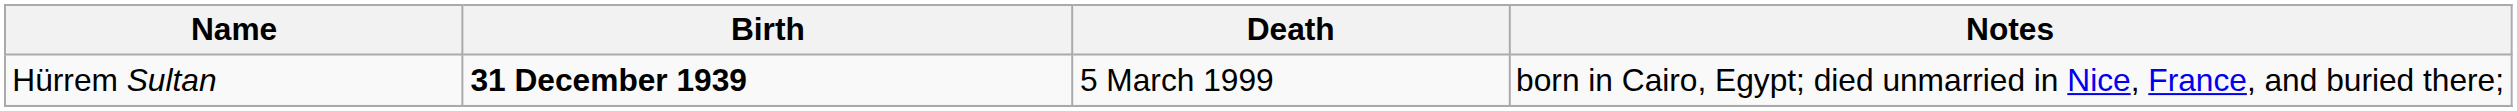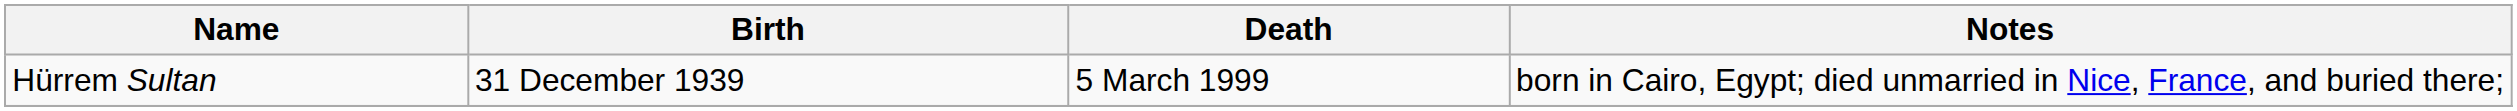(609, 79) bold -> (610, 79) normal
